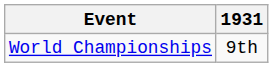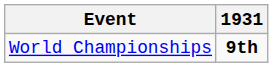(242, 48) normal -> (242, 48) bold
